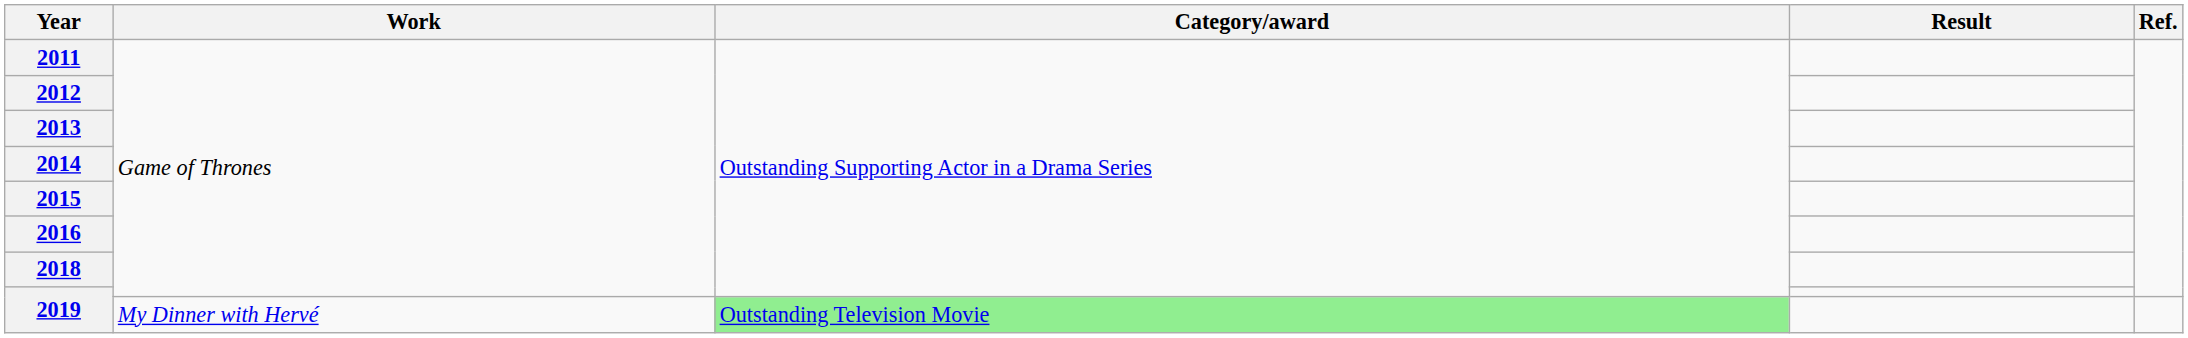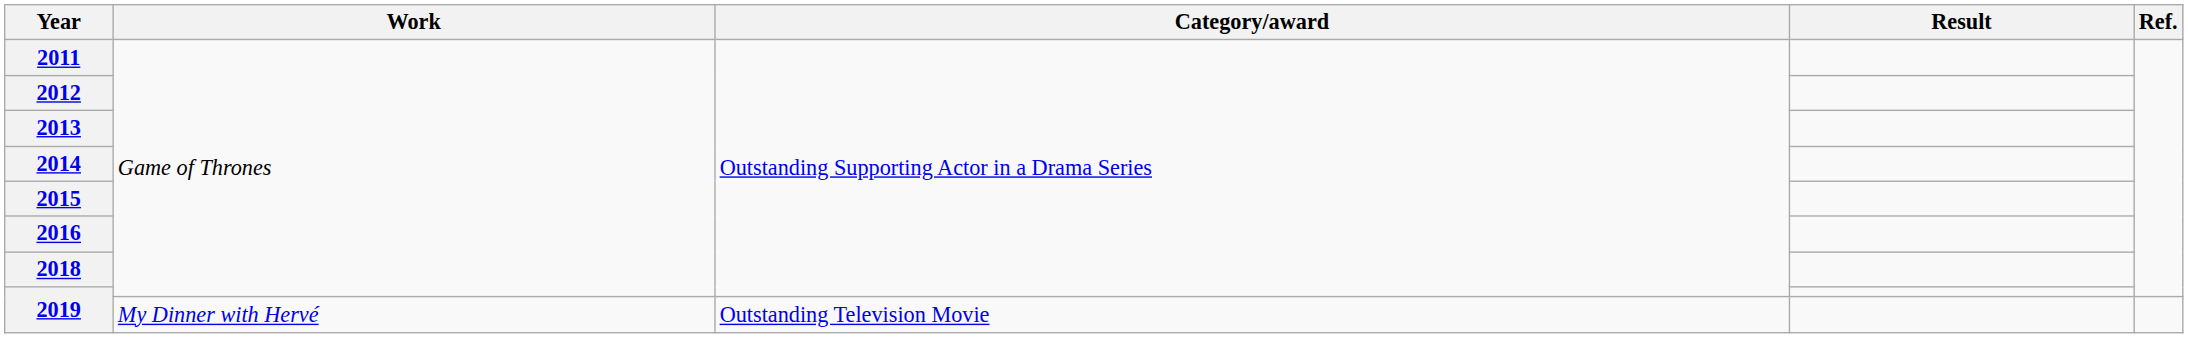(855, 314) lightgreen background -> (855, 314) no background
